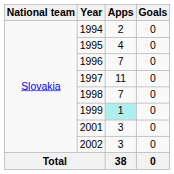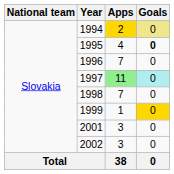(121, 29) no background -> (121, 29) gold background
(153, 29) no background -> (153, 29) khaki background
(153, 45) normal -> (153, 45) bold
(121, 78) no background -> (121, 78) lightgreen background
(153, 78) no background -> (153, 78) paleturquoise background
(121, 111) paleturquoise background -> (121, 111) no background
(153, 111) no background -> (153, 111) gold background
